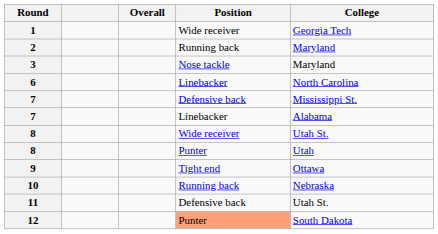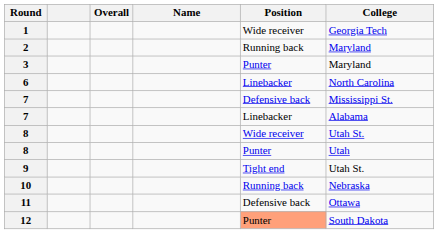+ column: (187, 13)
(204, 64) Nose tackle -> (257, 64) Punter
(309, 168) Ottawa -> (346, 168) Utah St.
(311, 202) Utah St. -> (344, 202) Ottawa
